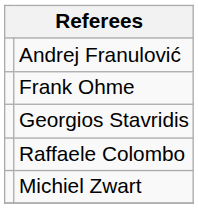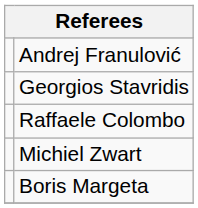- row: (77, 87)
+ row: (84, 186)
